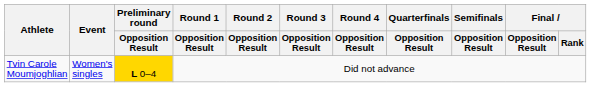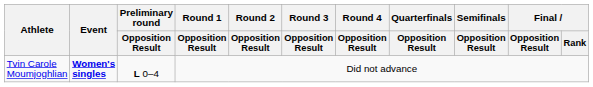(92, 69) normal -> (94, 69) bold
(144, 74) gold background -> (146, 74) no background
